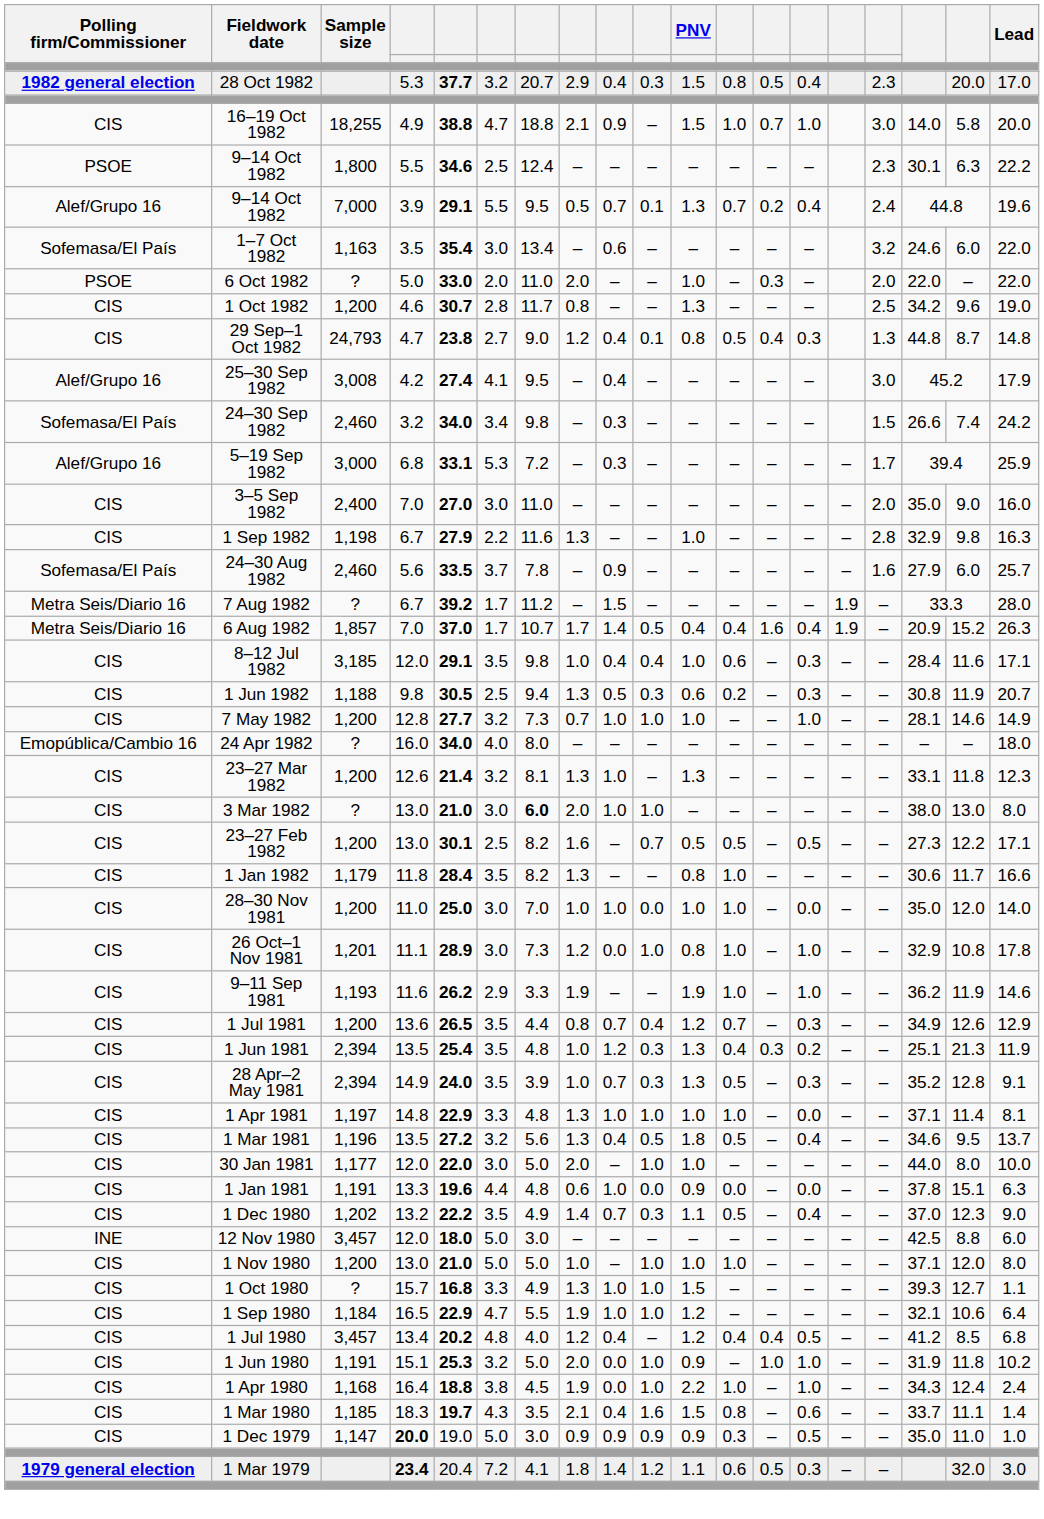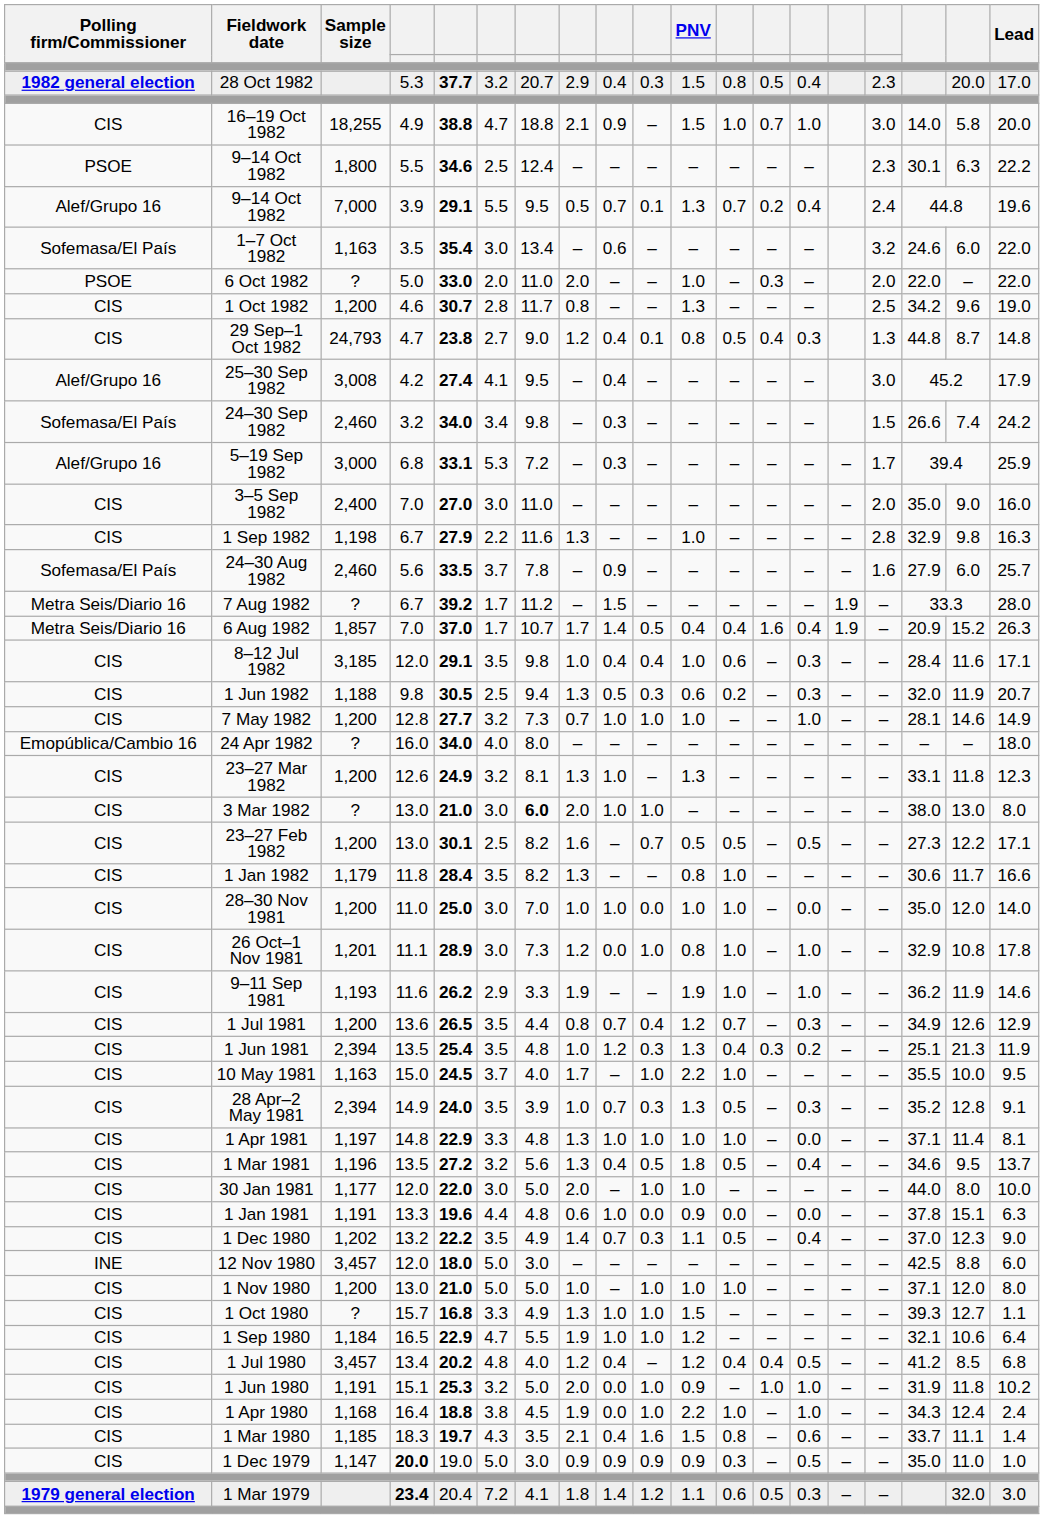(924, 694) 30.8 -> (924, 694) 32.0
(456, 777) 21.4 -> (456, 777) 24.9
+ row: (266, 1074)
